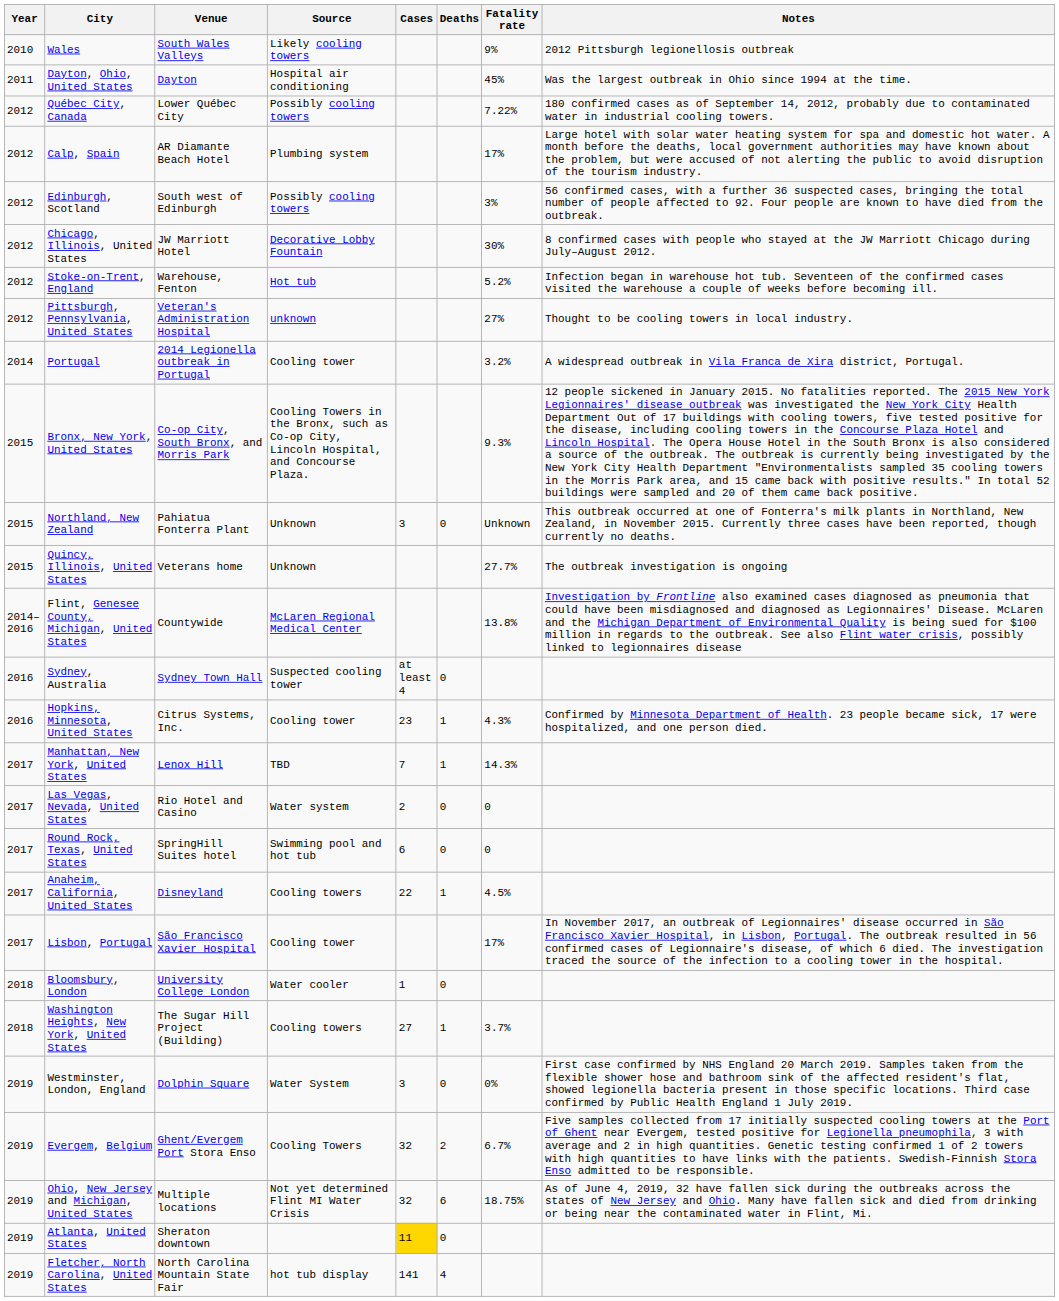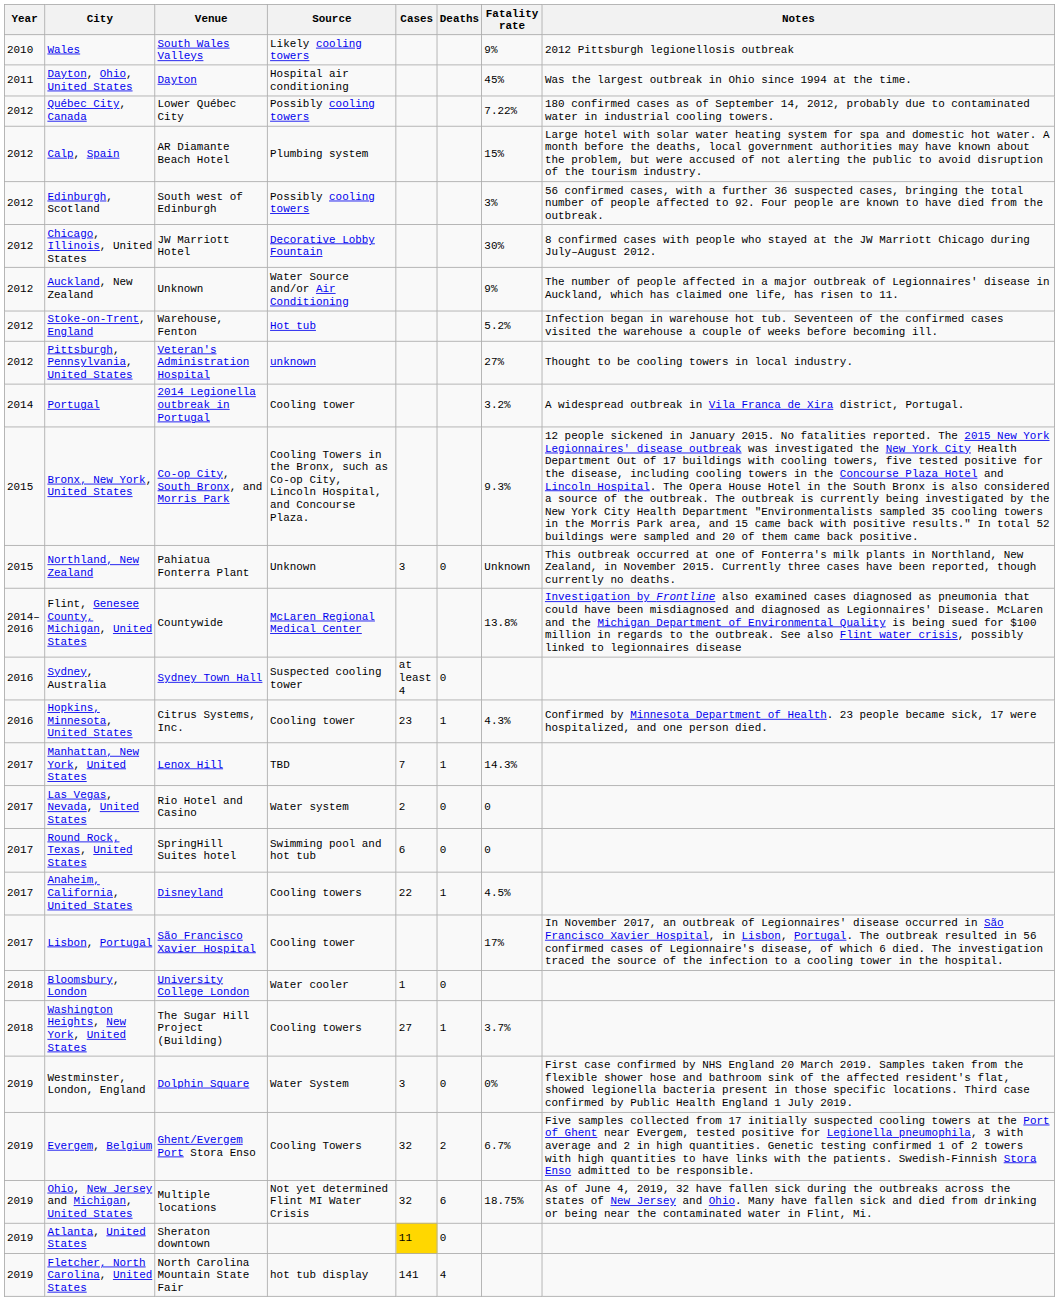(494, 154) 17% -> (494, 154) 15%
+ row: (90, 289)
- row: (100, 567)
